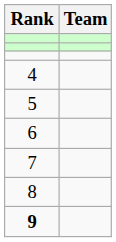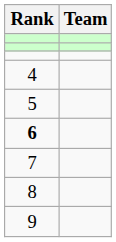(32, 133) normal -> (32, 133) bold
(32, 221) bold -> (32, 221) normal
